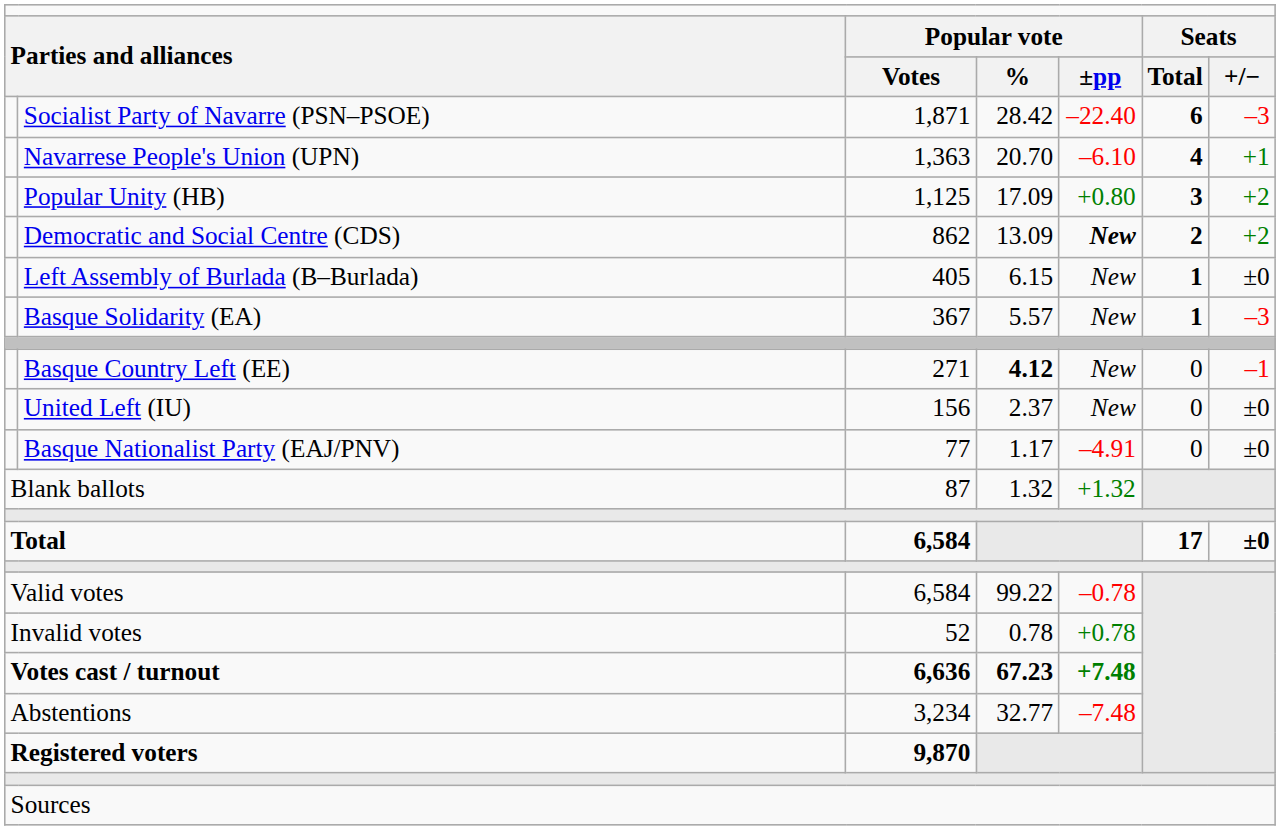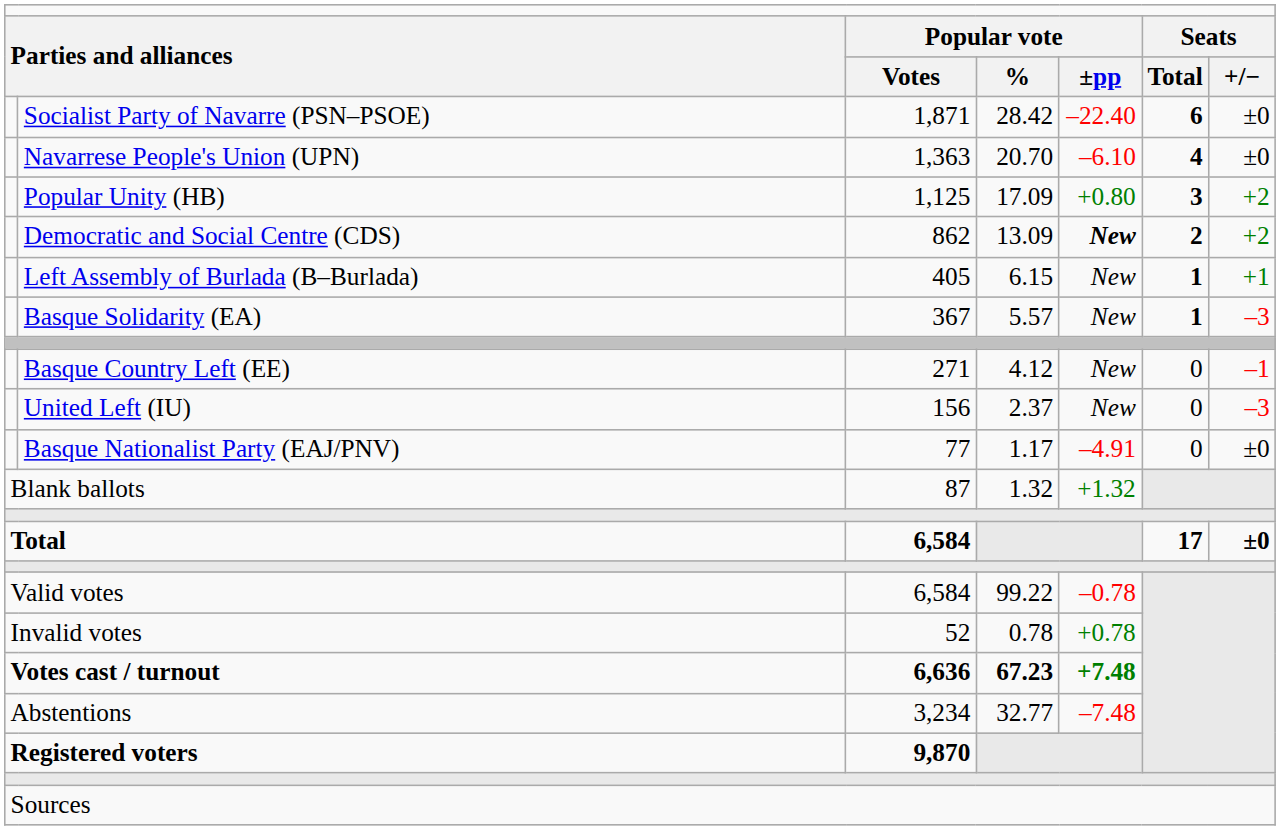(1257, 116) –3 -> (1256, 116) ±0
(1256, 156) +1 -> (1256, 156) ±0
(1256, 276) ±0 -> (1256, 276) +1
(1031, 368) bold -> (1031, 368) normal
(1256, 408) ±0 -> (1257, 408) –3
